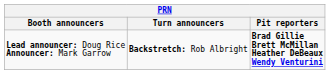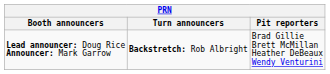(287, 50) bold -> (287, 50) normal
